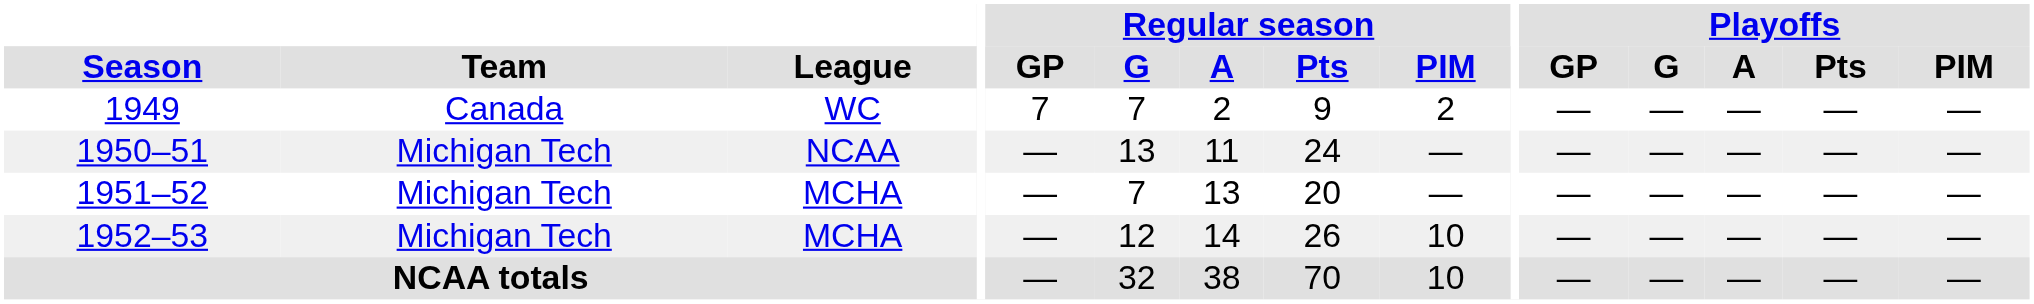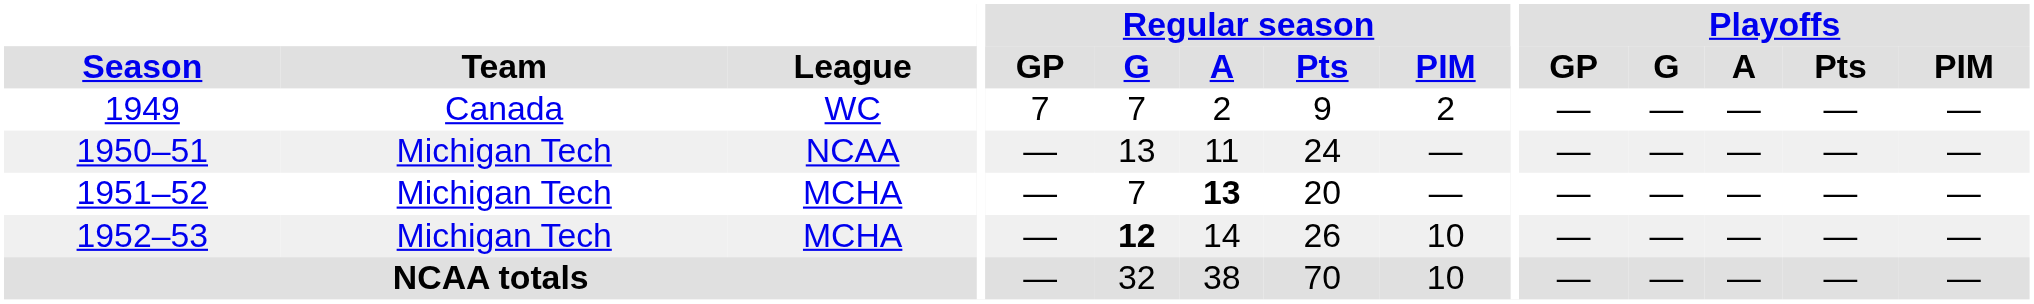(1222, 193) normal -> (1222, 193) bold
(1137, 235) normal -> (1137, 235) bold
